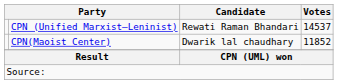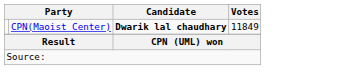- row: (94, 27)
(238, 42) normal -> (171, 27) bold
(317, 42) 11852 -> (245, 27) 11849
